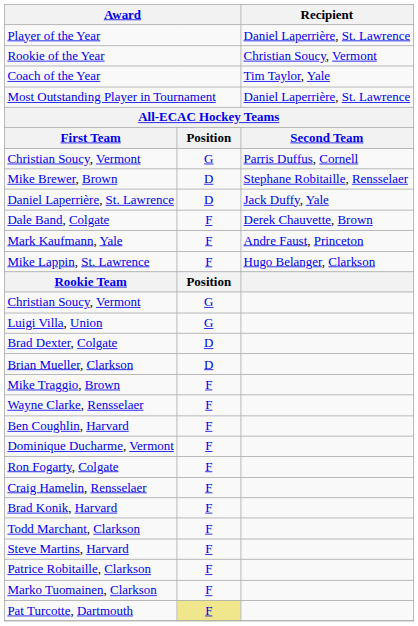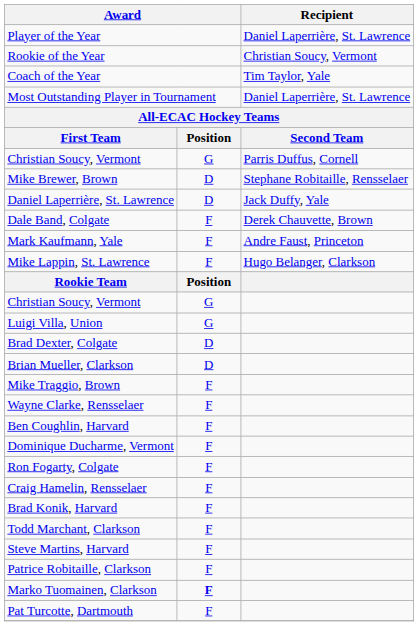(209, 590) normal -> (209, 590) bold
(209, 610) khaki background -> (209, 610) no background
